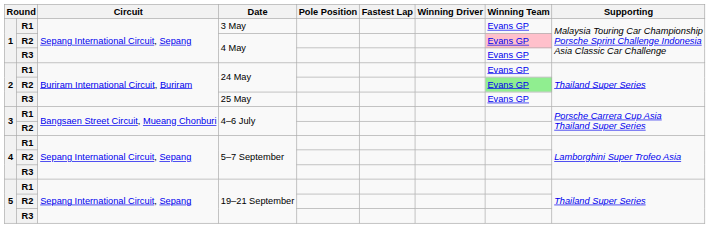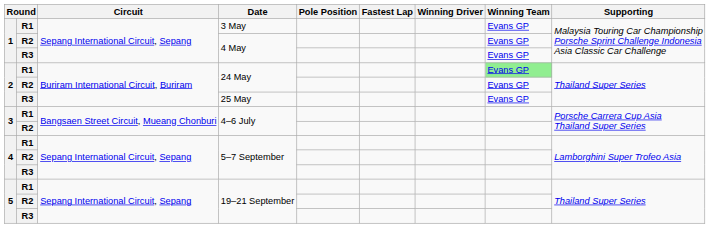(508, 40) pink background -> (508, 40) no background
(508, 70) no background -> (508, 70) lightgreen background
(508, 84) lightgreen background -> (508, 84) no background
